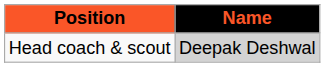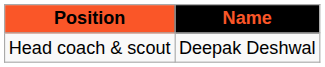(247, 47) lightgrey background -> (247, 47) no background
